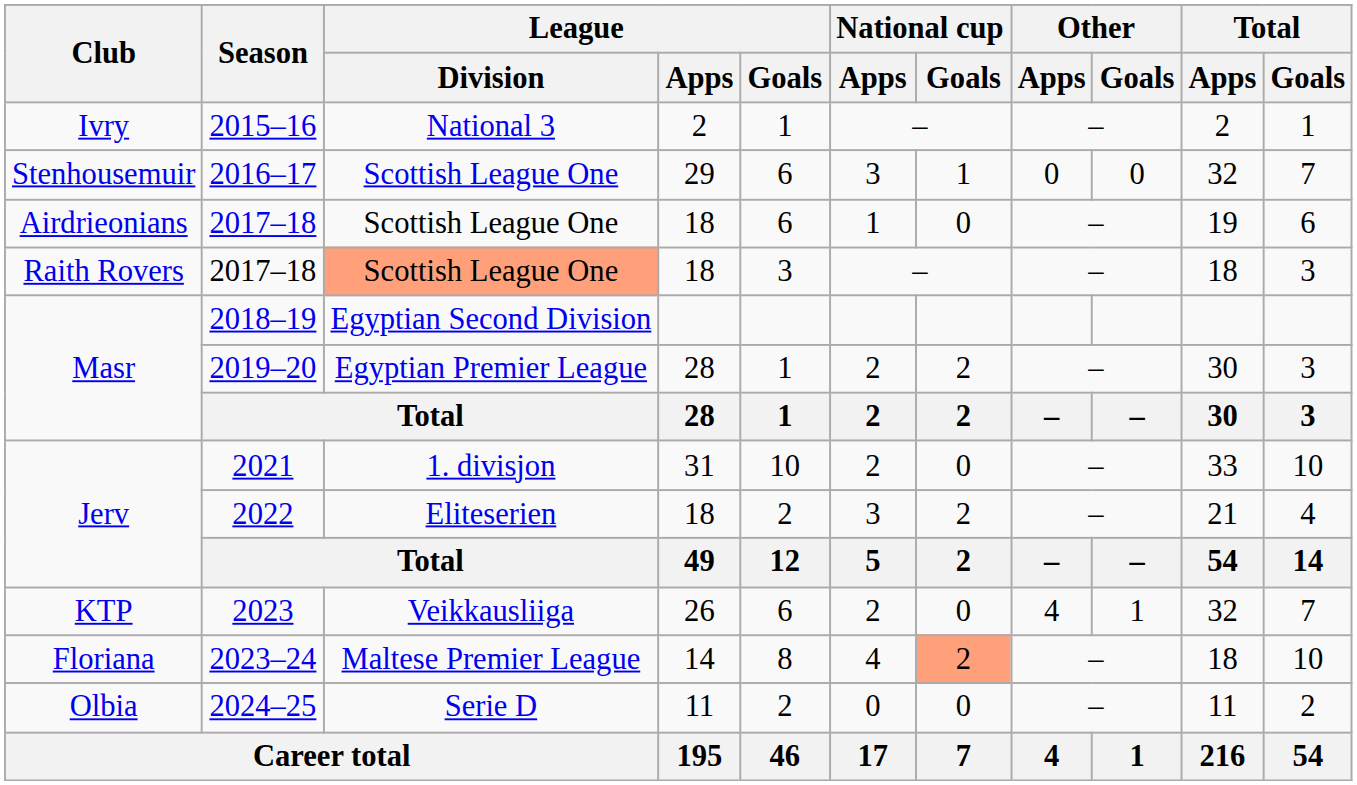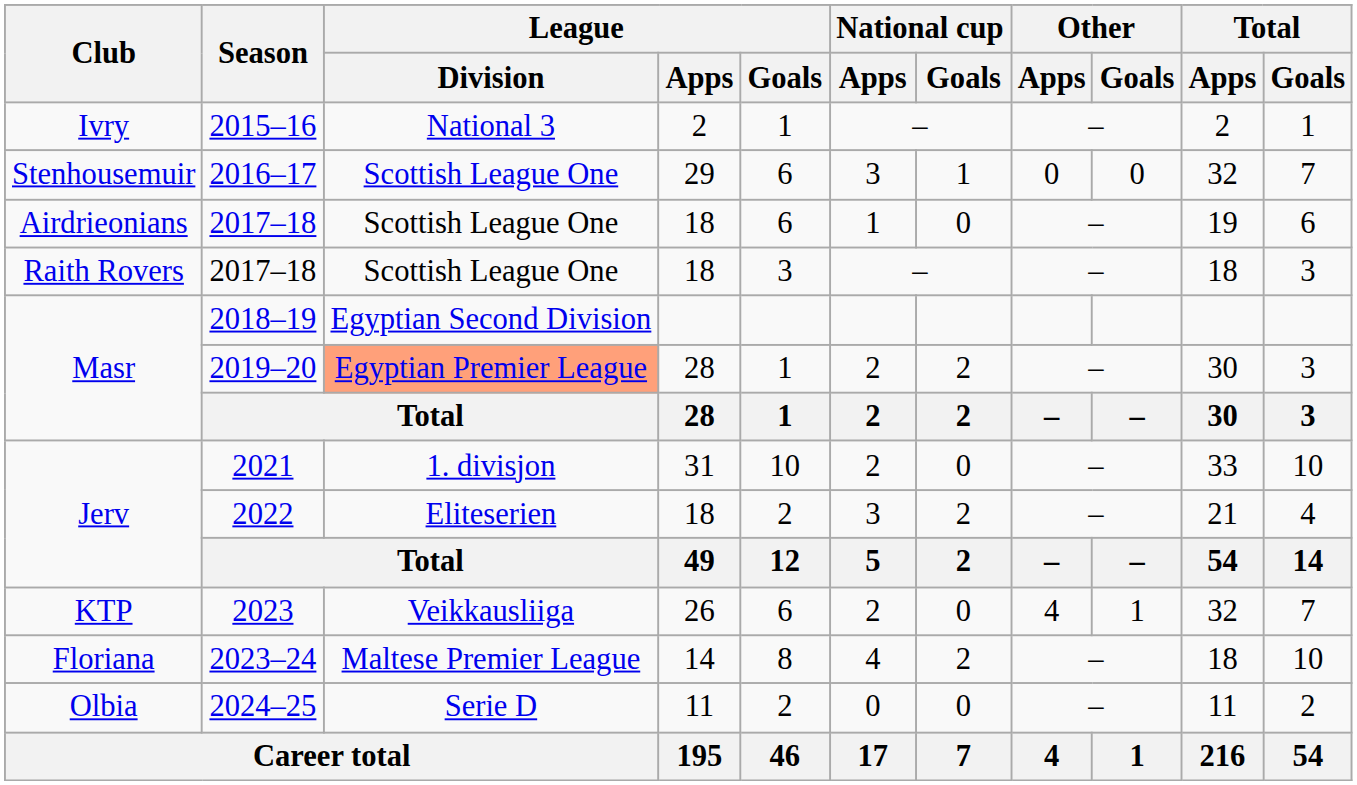(491, 271) lightsalmon background -> (491, 271) no background
(491, 367) no background -> (491, 367) lightsalmon background
(963, 658) lightsalmon background -> (963, 658) no background
